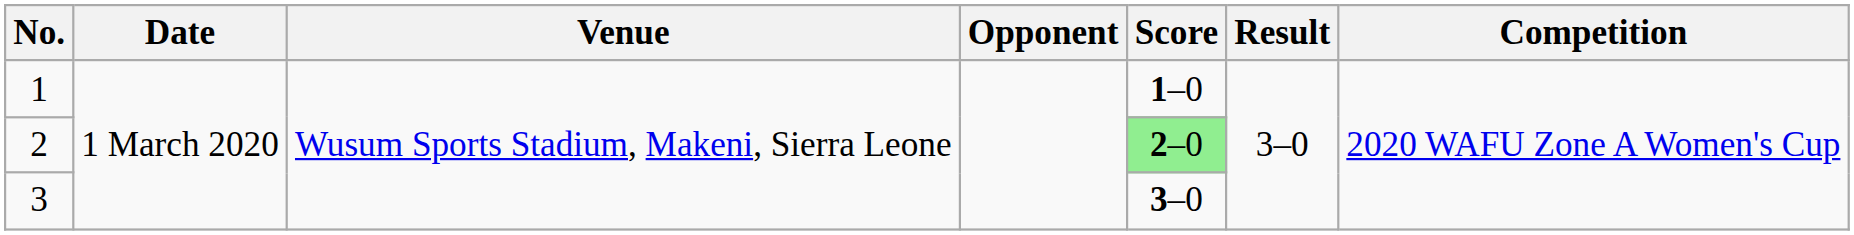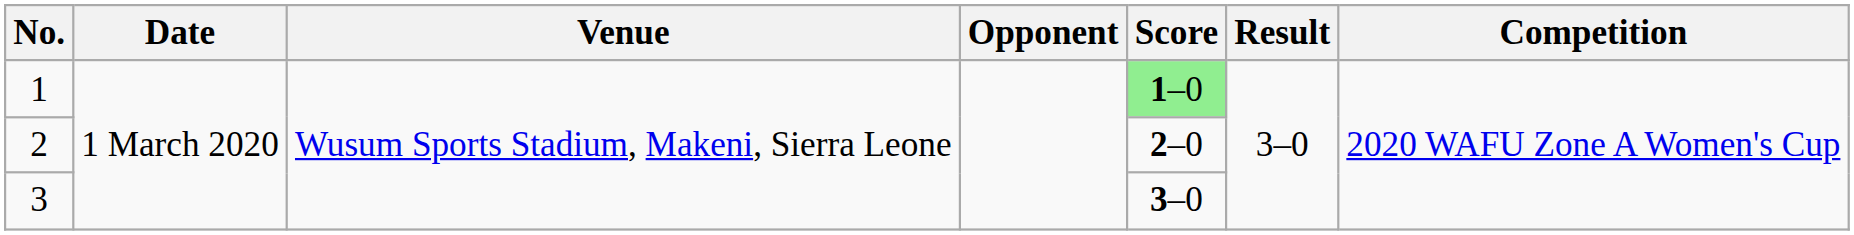(1176, 88) no background -> (1176, 88) lightgreen background
(1176, 144) lightgreen background -> (1176, 144) no background
